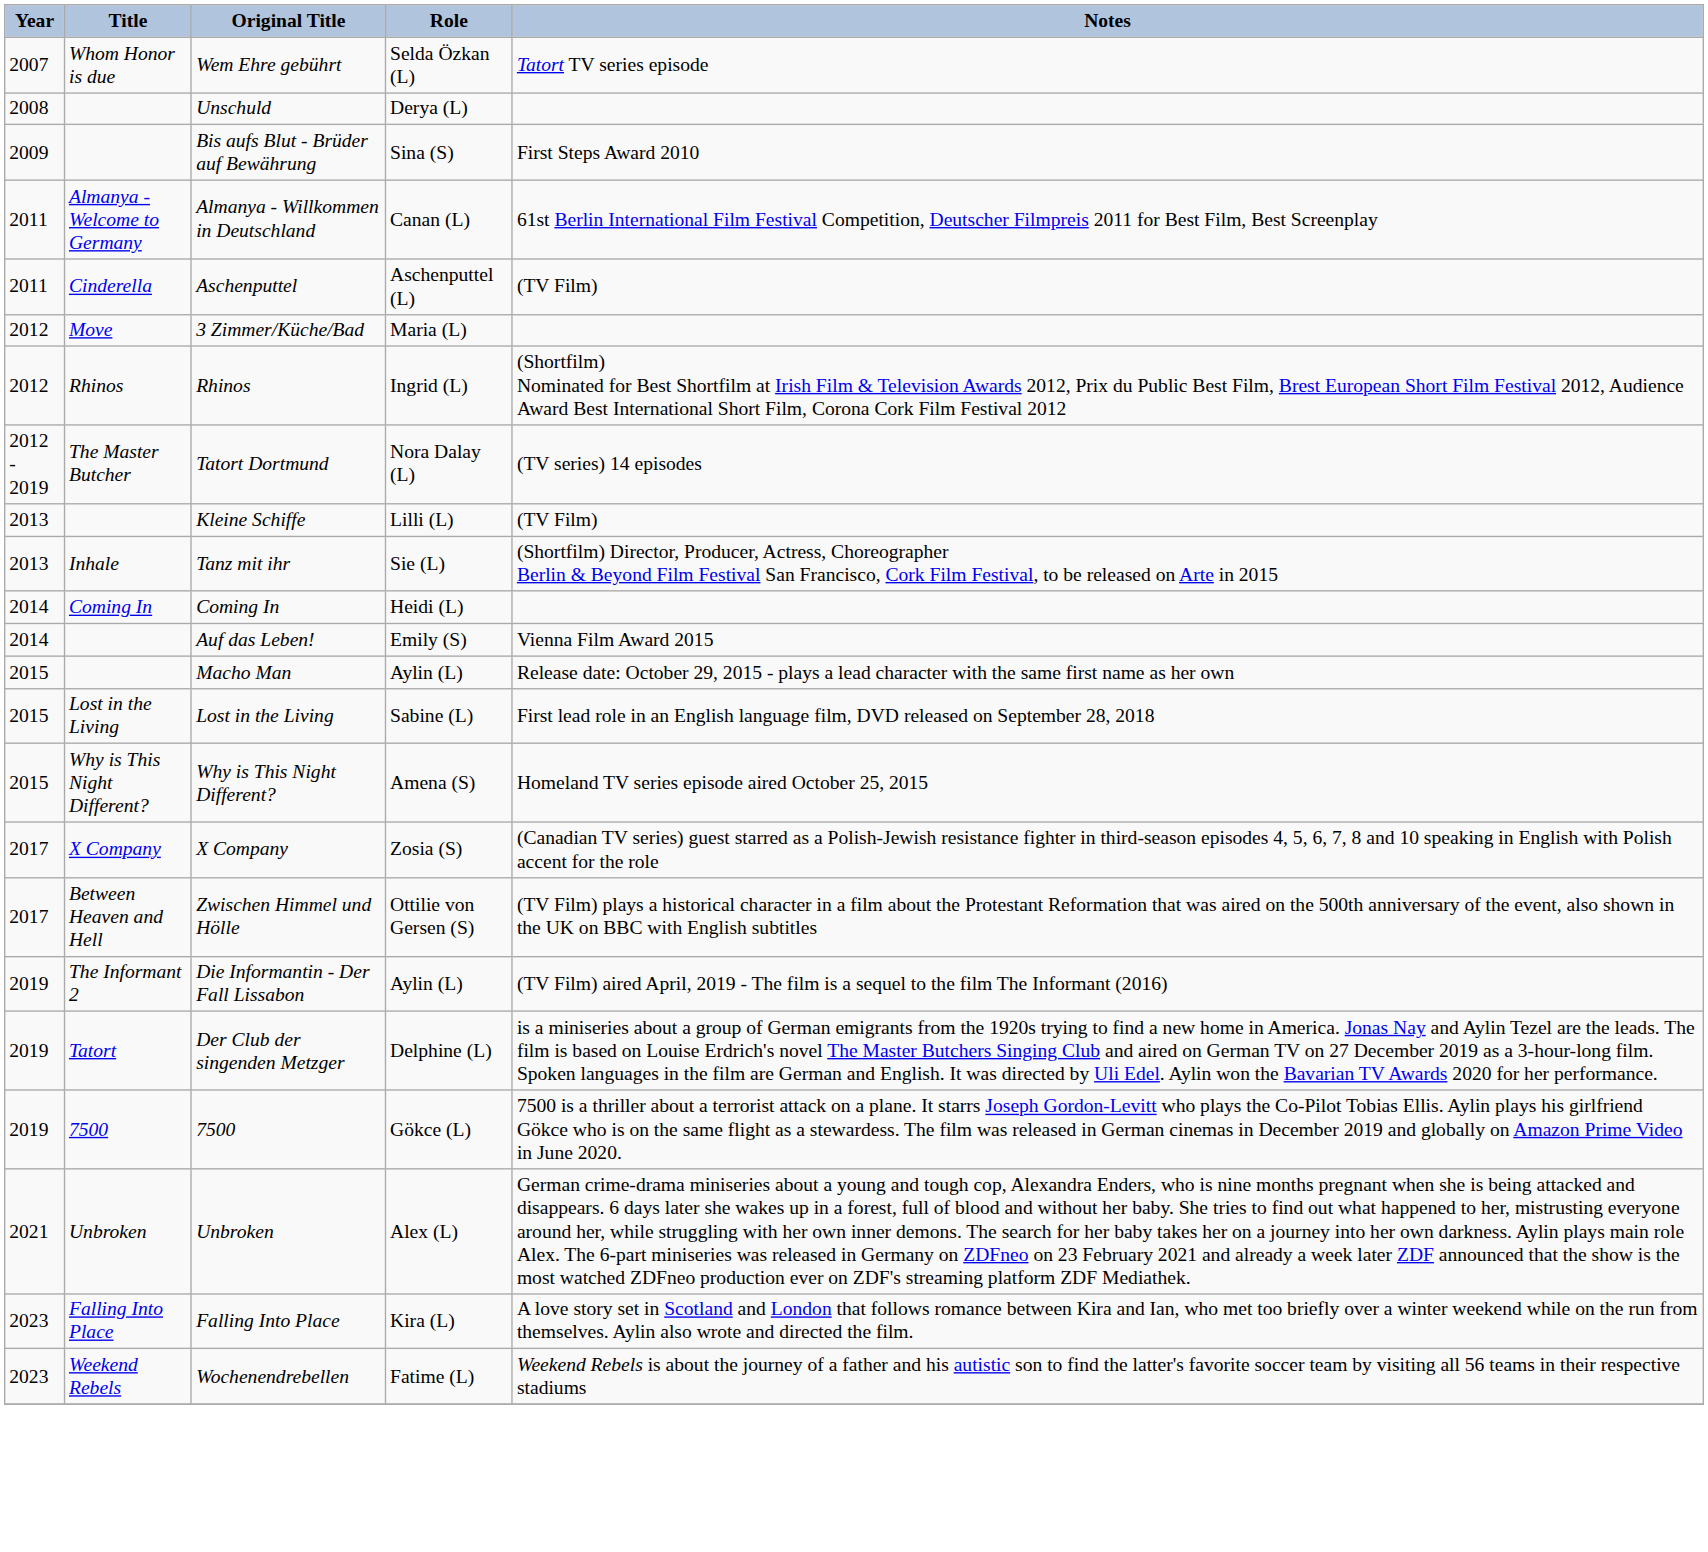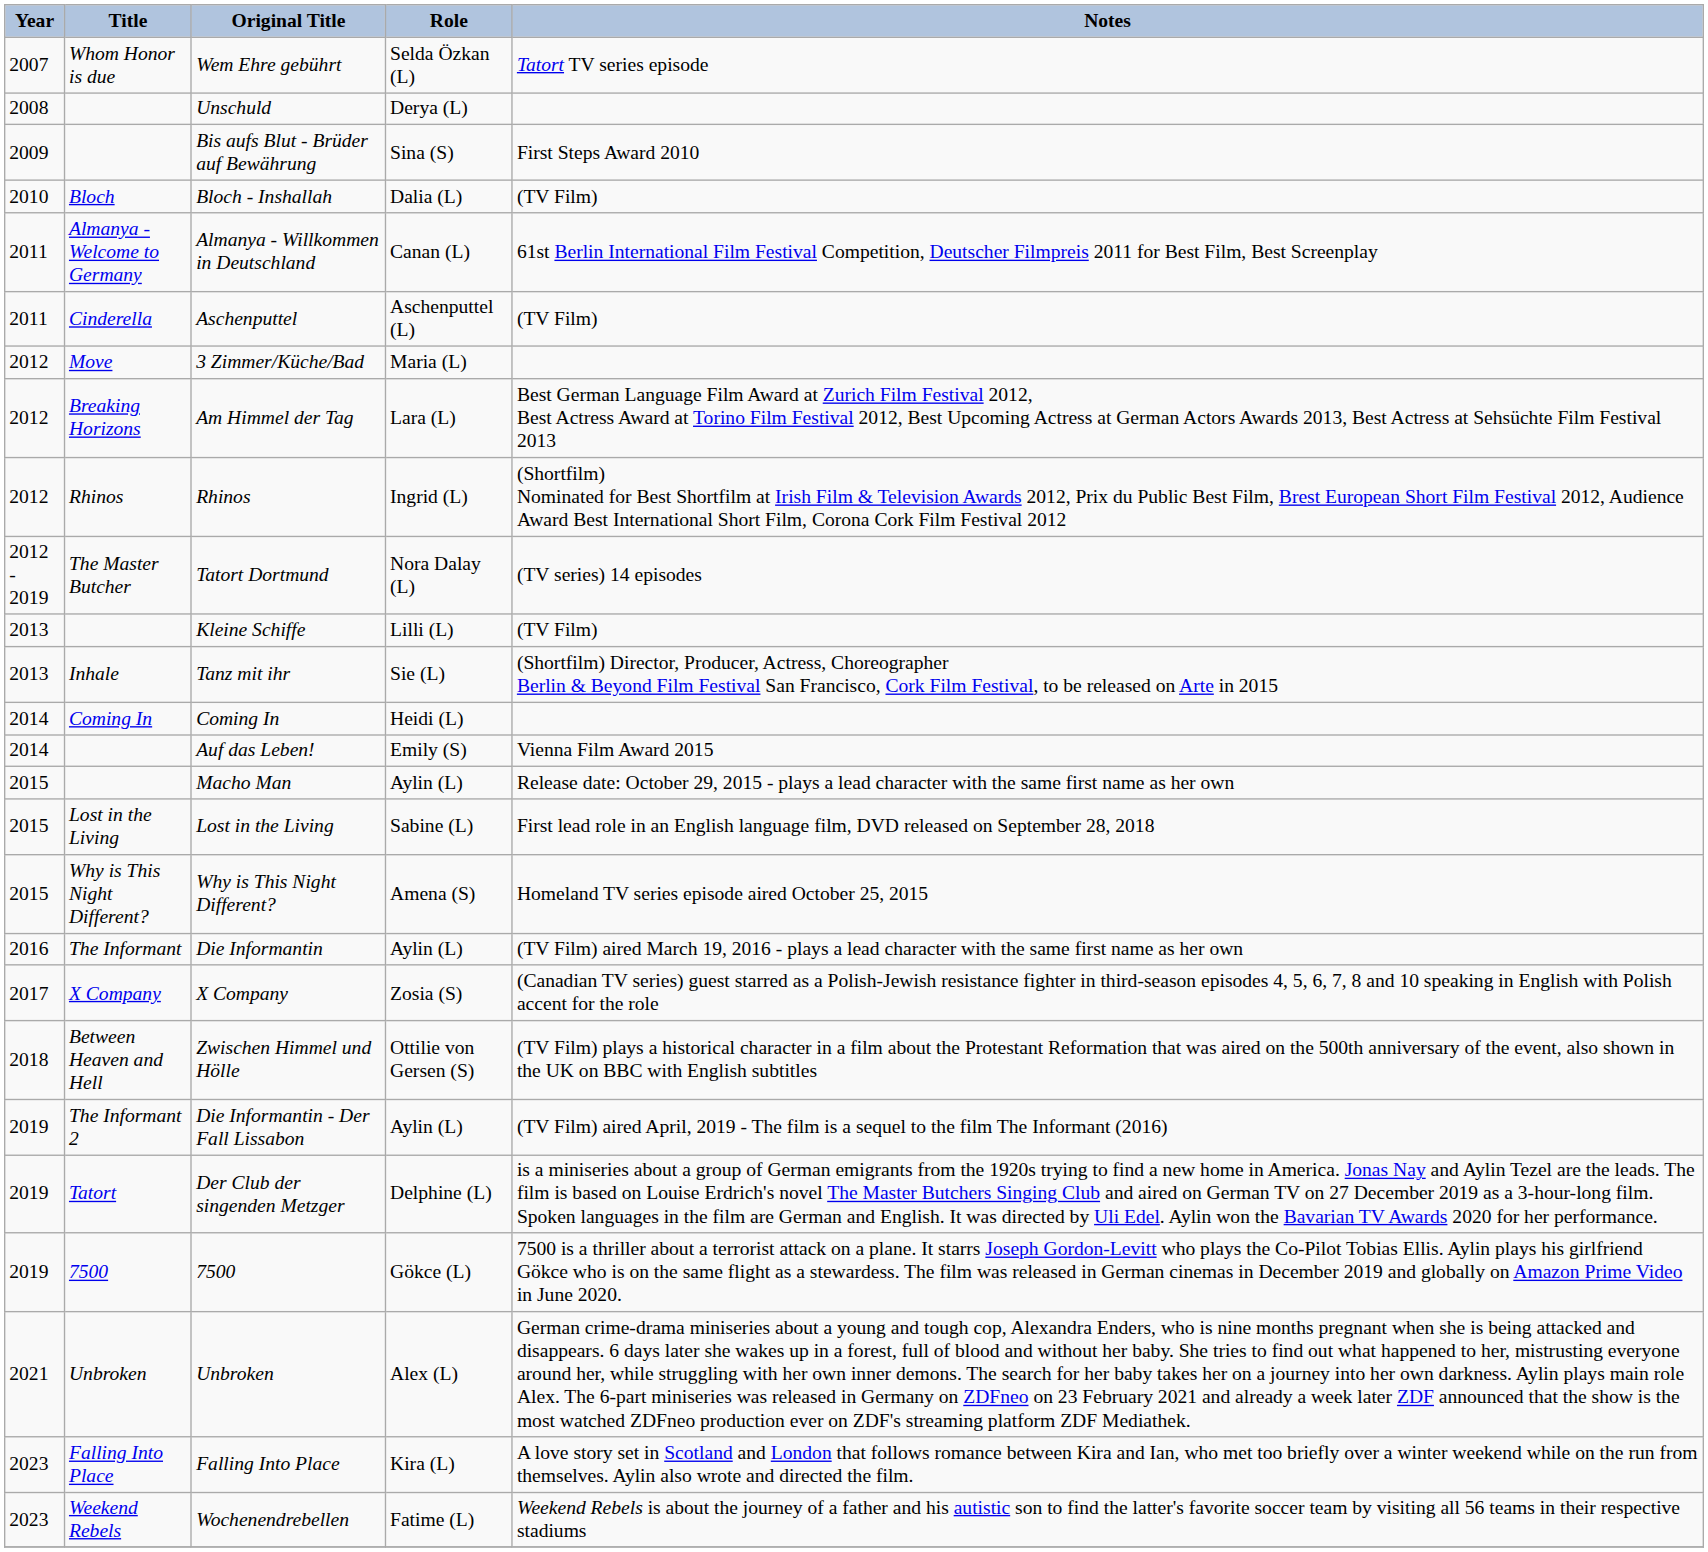+ row: (264, 196)
+ row: (275, 418)
+ row: (259, 949)
(29, 916) 2017 -> (29, 1060) 2018
